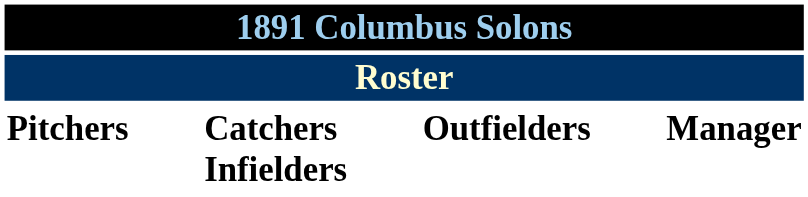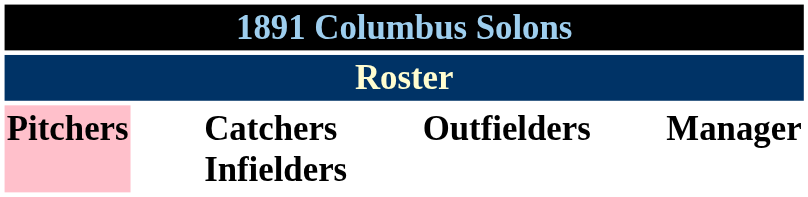(68, 127) no background -> (68, 127) pink background
